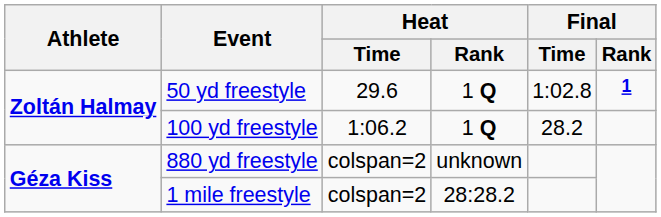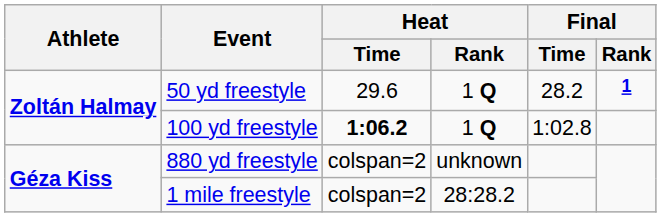(562, 91) 1:02.8 -> (562, 91) 28.2
(377, 128) normal -> (377, 128) bold
(562, 128) 28.2 -> (562, 128) 1:02.8
